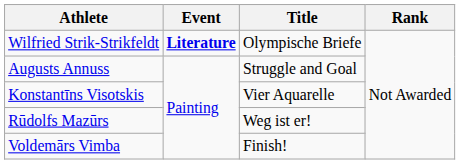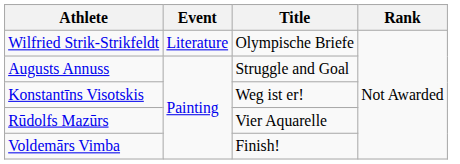(201, 43) bold -> (197, 43) normal
(289, 95) Vier Aquarelle -> (270, 95) Weg ist er!
(277, 120) Weg ist er! -> (281, 120) Vier Aquarelle
